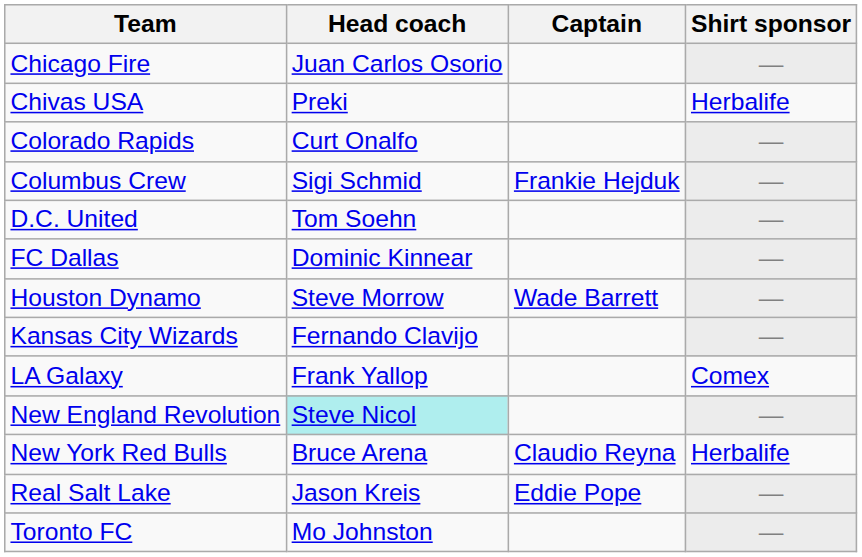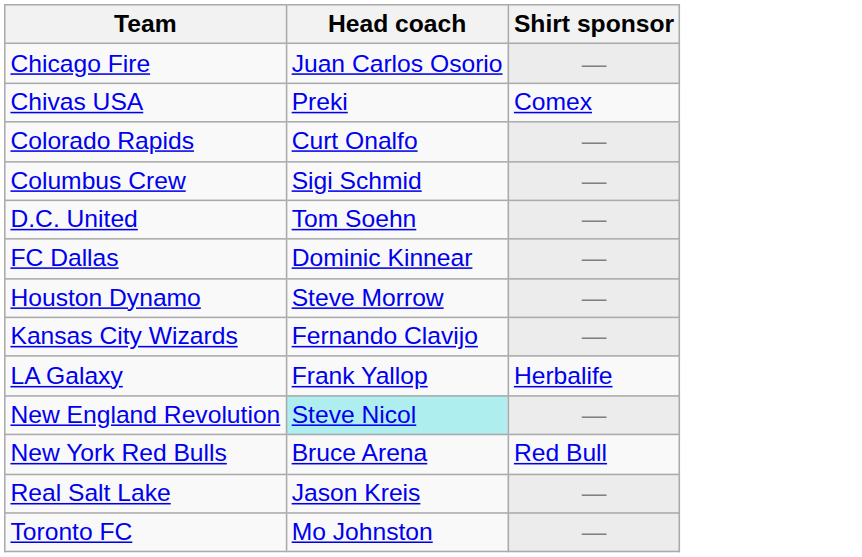- column: (597, 24)
(740, 102) Herbalife -> (553, 102) Comex
(730, 375) Comex -> (563, 375) Herbalife
(740, 453) Herbalife -> (560, 453) Red Bull
